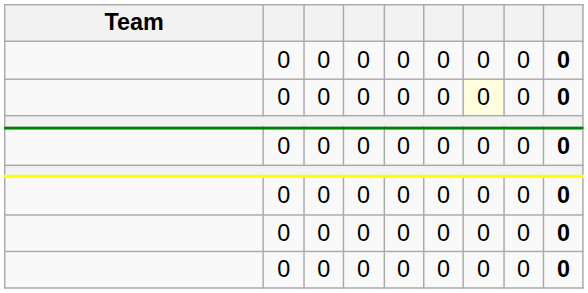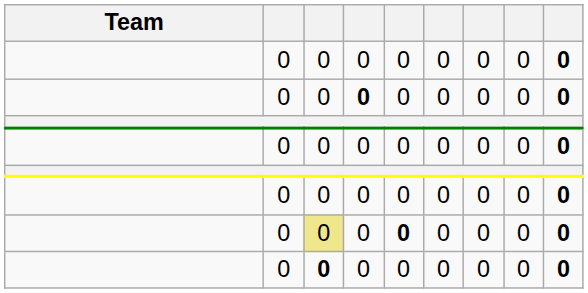(364, 97) normal -> (364, 97) bold
(484, 97) lightyellow background -> (484, 97) no background
(324, 232) no background -> (324, 232) khaki background
(404, 232) normal -> (404, 232) bold
(324, 269) normal -> (324, 269) bold
